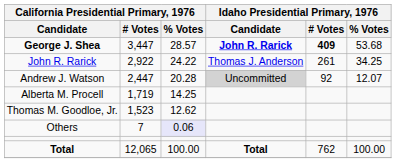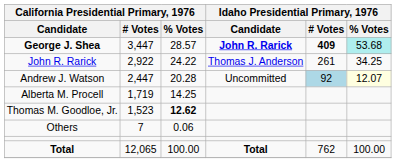(369, 45) no background -> (369, 45) paleturquoise background
(256, 78) lightgrey background -> (256, 78) no background
(326, 78) no background -> (326, 78) lightblue background
(369, 78) no background -> (369, 78) lightyellow background
(183, 111) normal -> (183, 111) bold
(183, 128) lavender background -> (183, 128) no background
